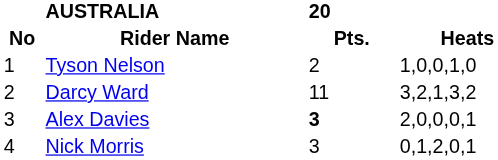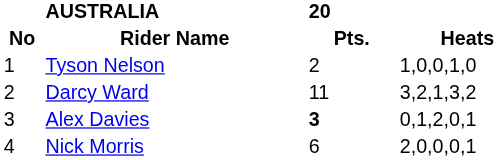(438, 119) 2,0,0,0,1 -> (438, 119) 0,1,2,0,1
(314, 146) 3 -> (314, 146) 6
(438, 146) 0,1,2,0,1 -> (438, 146) 2,0,0,0,1
